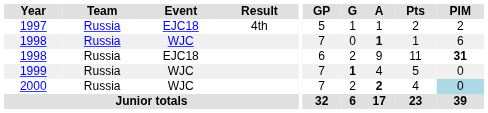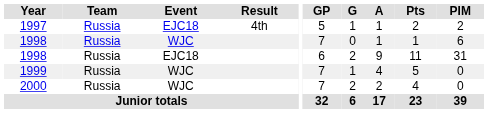(379, 41) bold -> (379, 41) normal
(460, 56) bold -> (460, 56) normal
(353, 71) bold -> (353, 71) normal
(379, 86) bold -> (379, 86) normal
(460, 86) lightblue background -> (460, 86) no background
